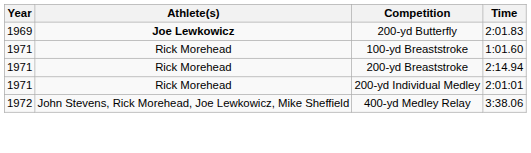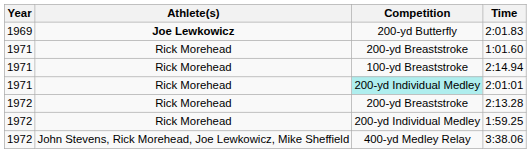(417, 49) 100-yd Breaststroke -> (417, 49) 200-yd Breaststroke
(417, 67) 200-yd Breaststroke -> (417, 67) 100-yd Breaststroke
(417, 85) no background -> (417, 85) paleturquoise background
+ row: (504, 103)
+ row: (504, 121)
